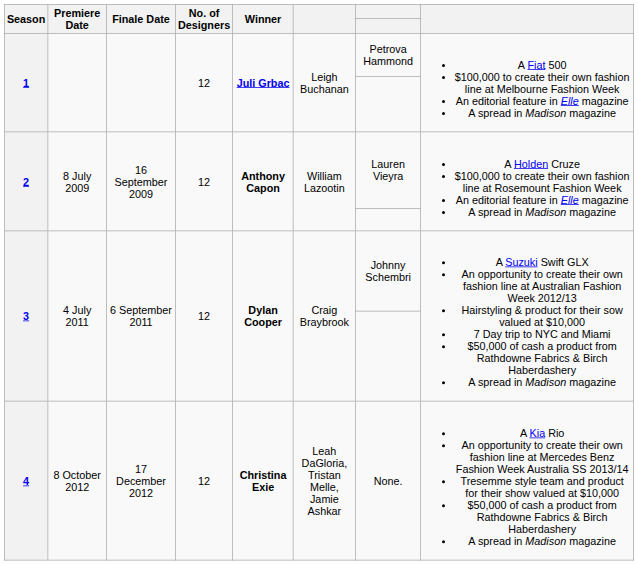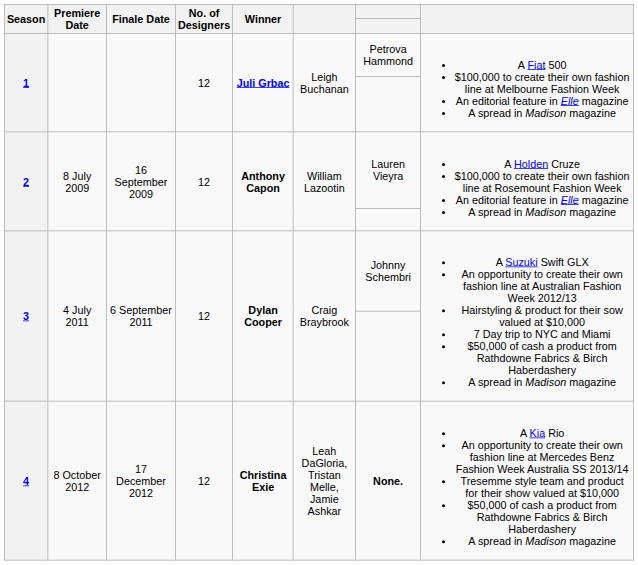(388, 481) normal -> (388, 481) bold
